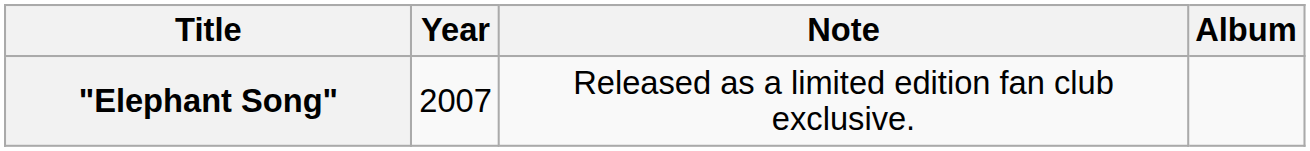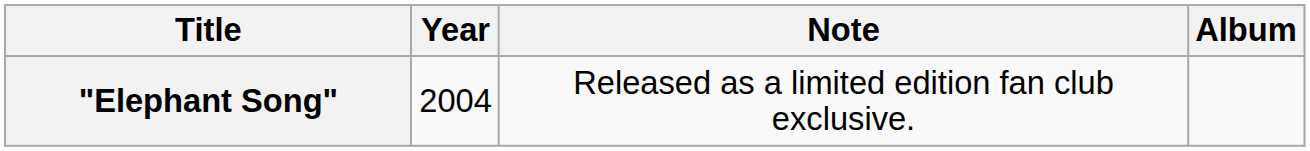(456, 100) 2007 -> (456, 100) 2004
